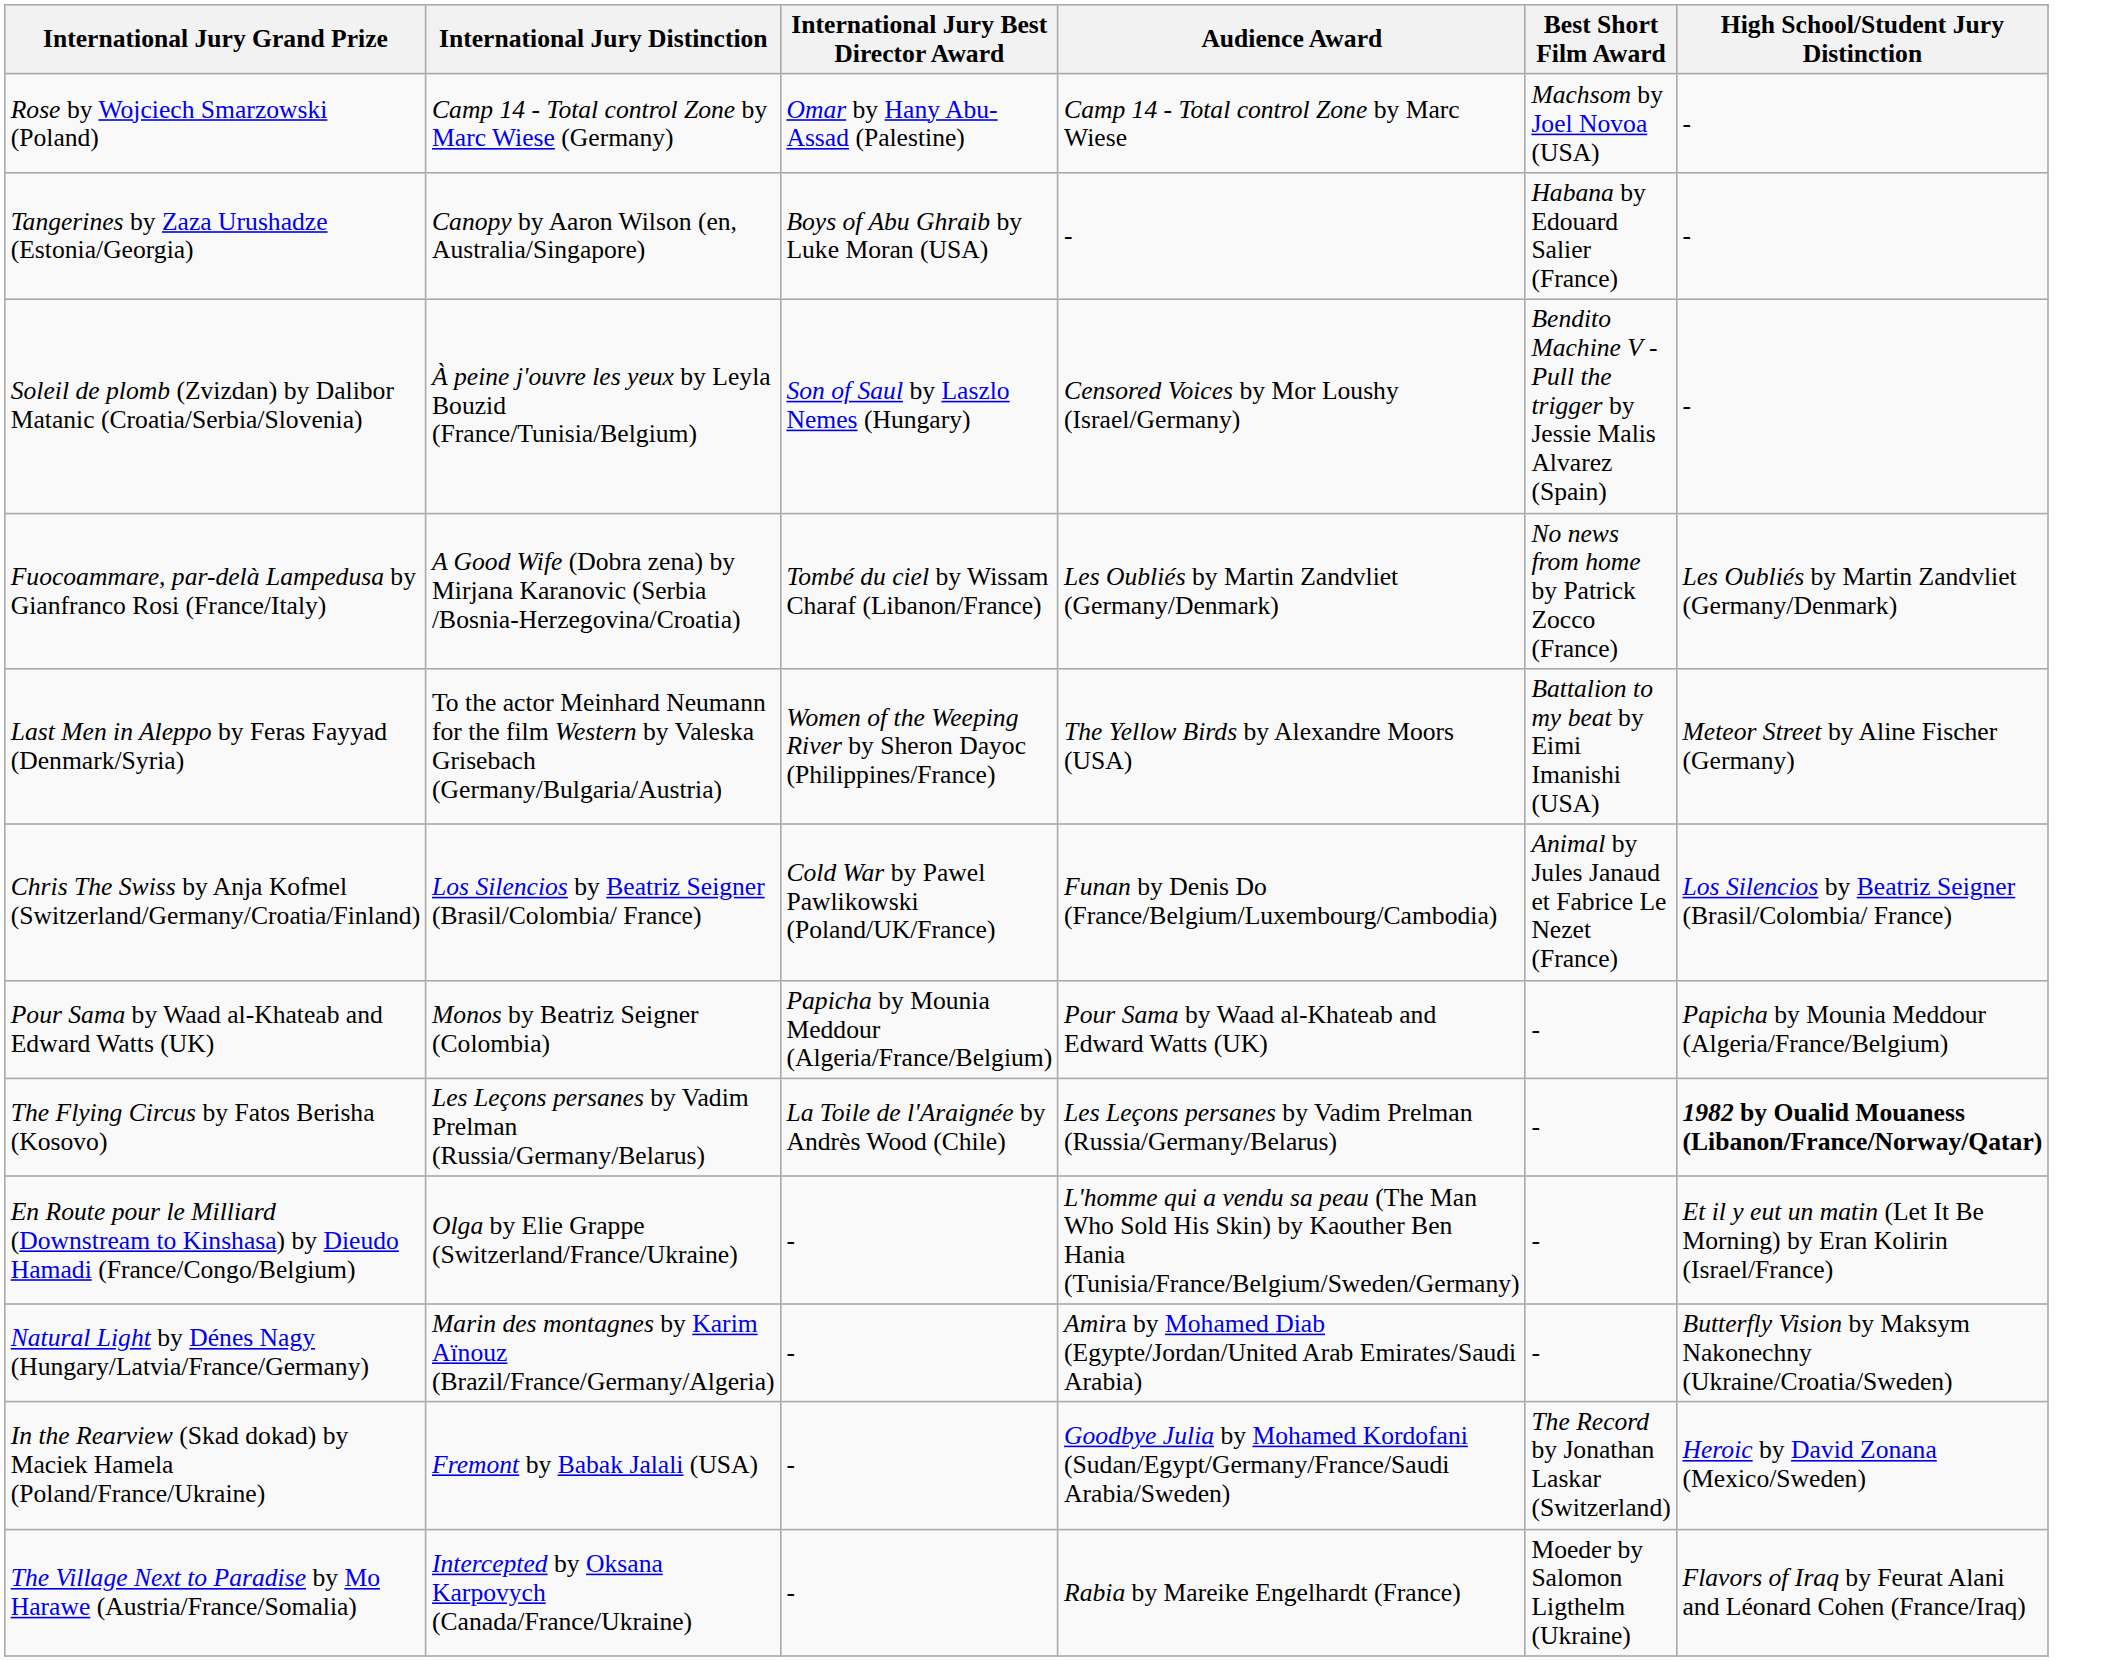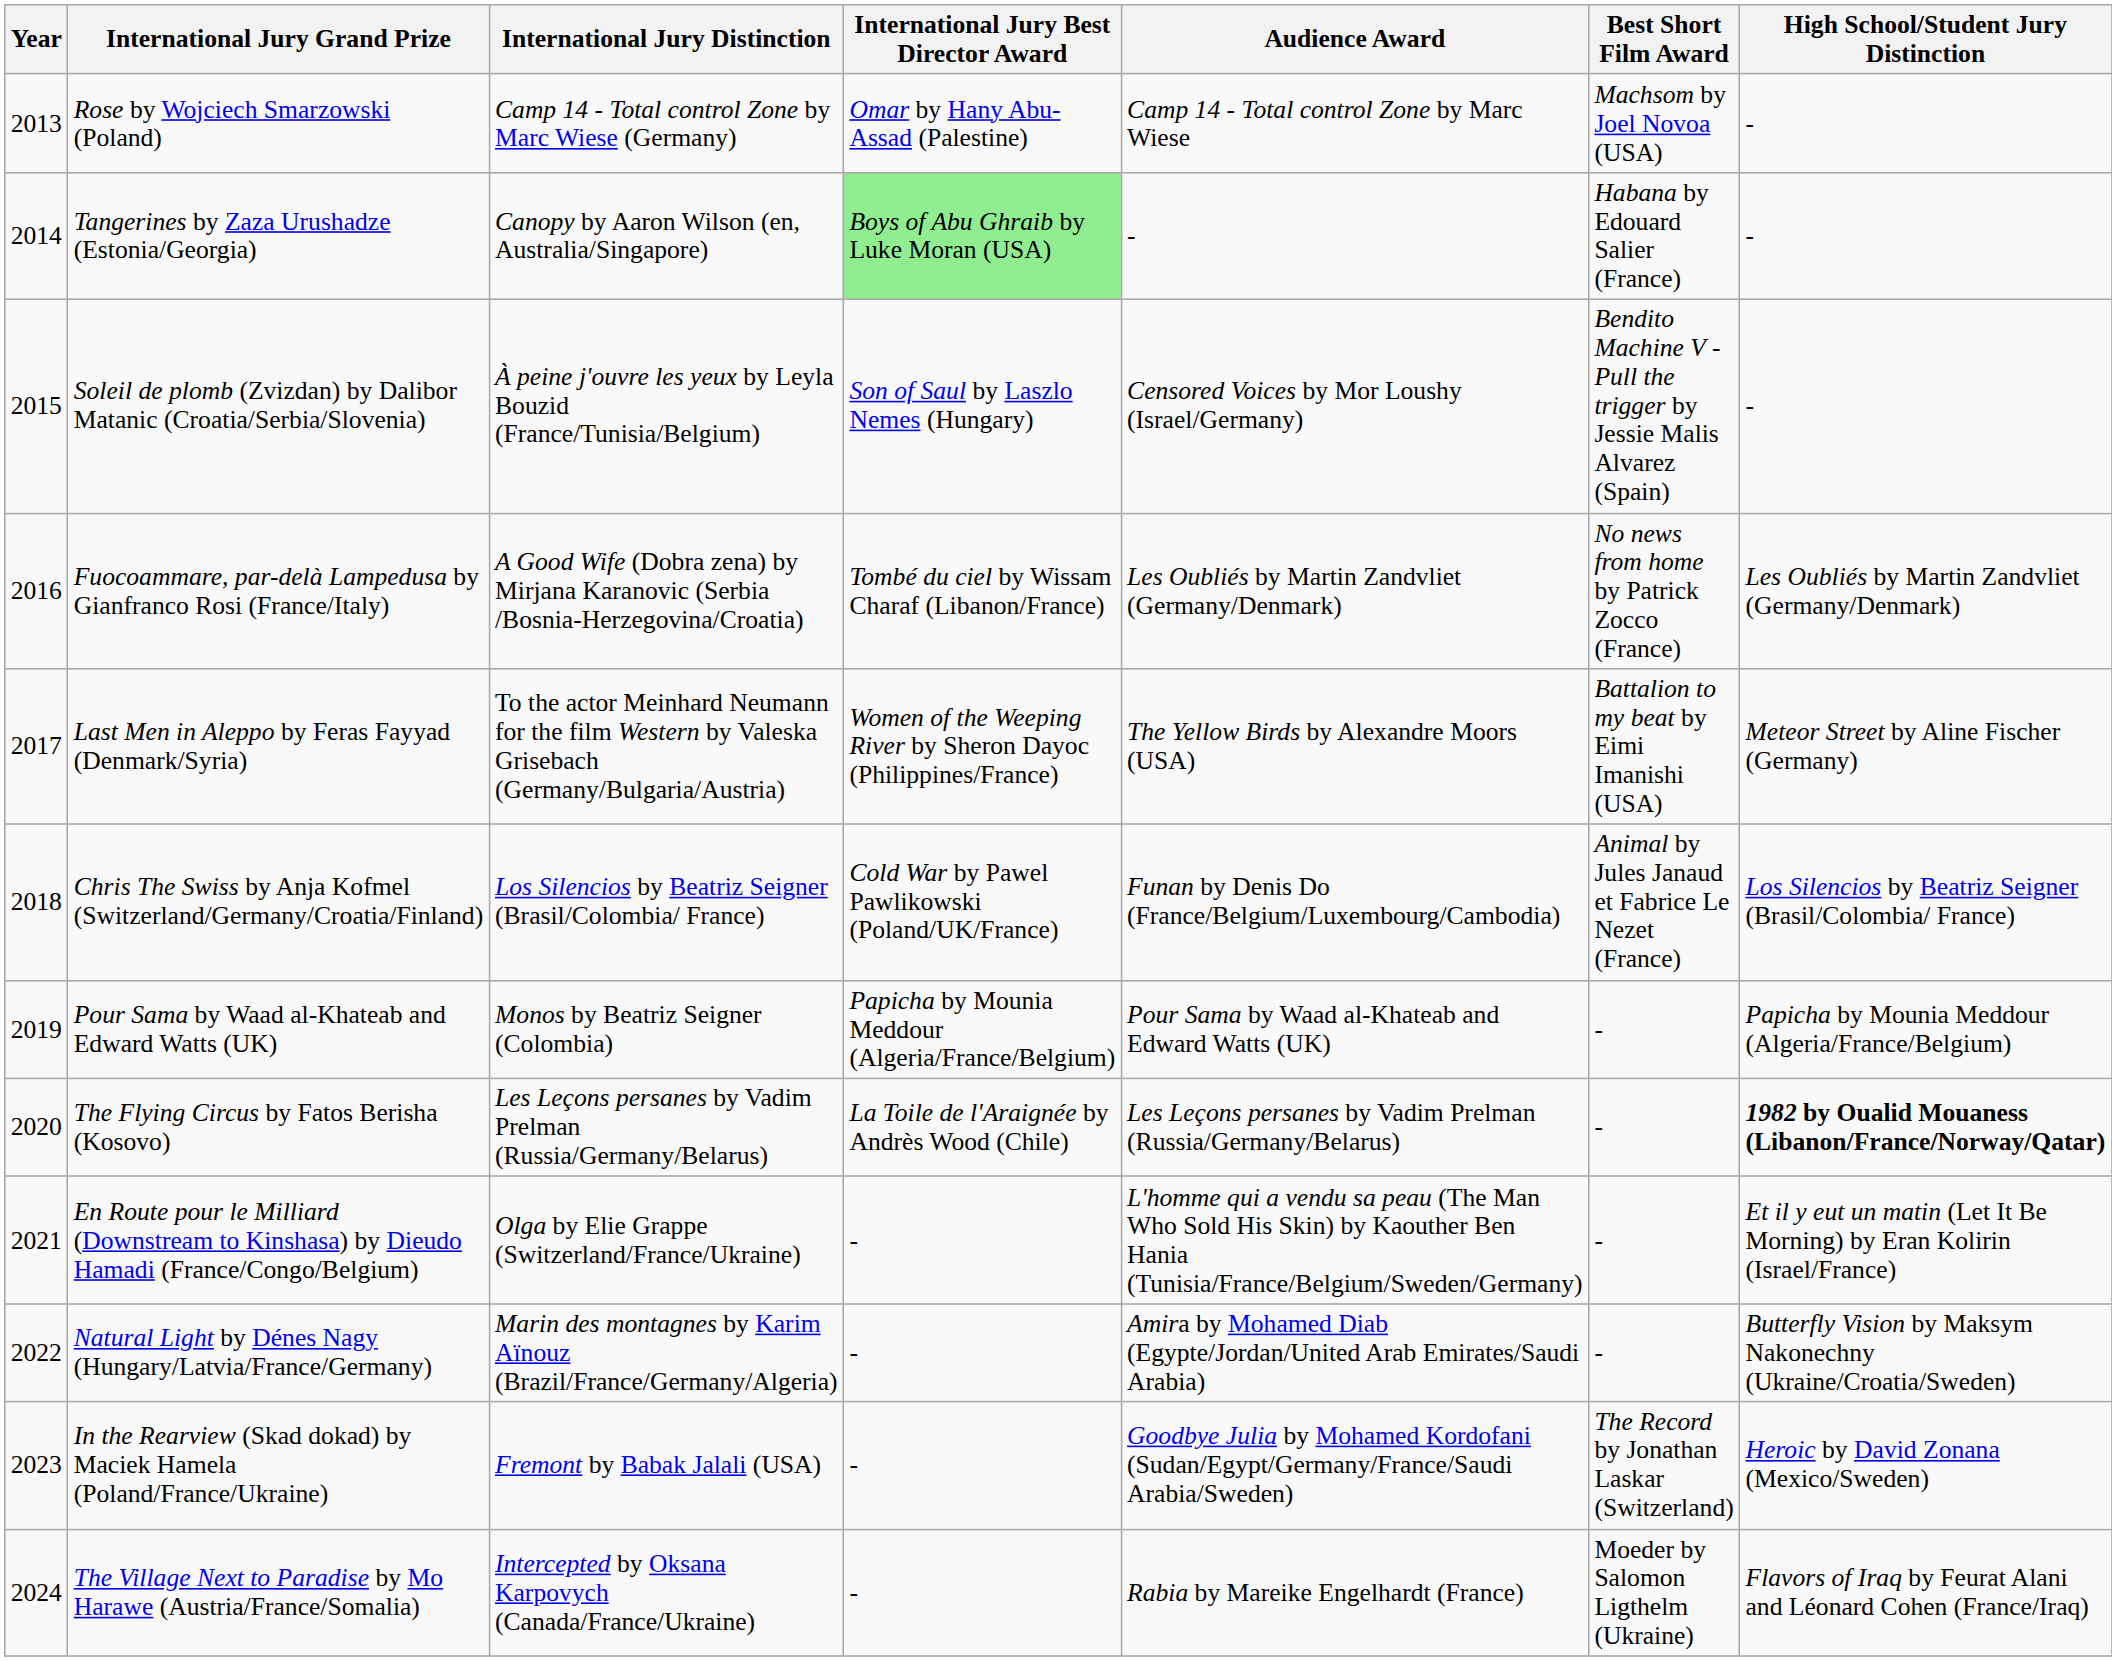+ column: (36, 39)
(904, 235) no background -> (967, 235) lightgreen background
